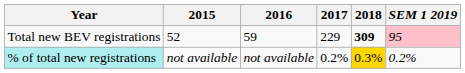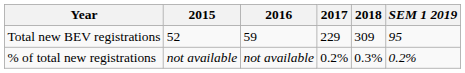(364, 36) bold -> (364, 36) normal
(395, 36) pink background -> (395, 36) no background
(82, 57) paleturquoise background -> (82, 57) no background
(368, 57) gold background -> (368, 57) no background
